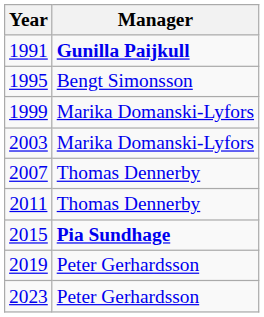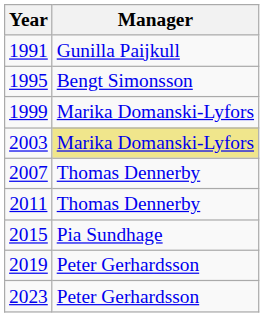(123, 50) bold -> (118, 50) normal
(155, 142) no background -> (155, 142) khaki background
(113, 234) bold -> (110, 234) normal
